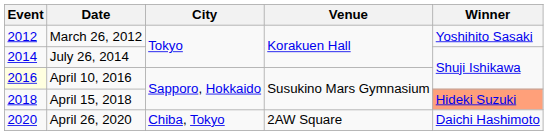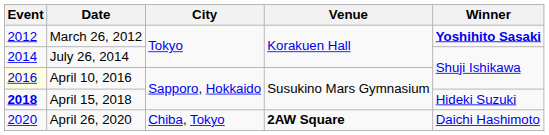(484, 36) normal -> (488, 36) bold
(22, 99) normal -> (22, 99) bold
(476, 99) lightsalmon background -> (476, 99) no background
(305, 120) normal -> (306, 120) bold
